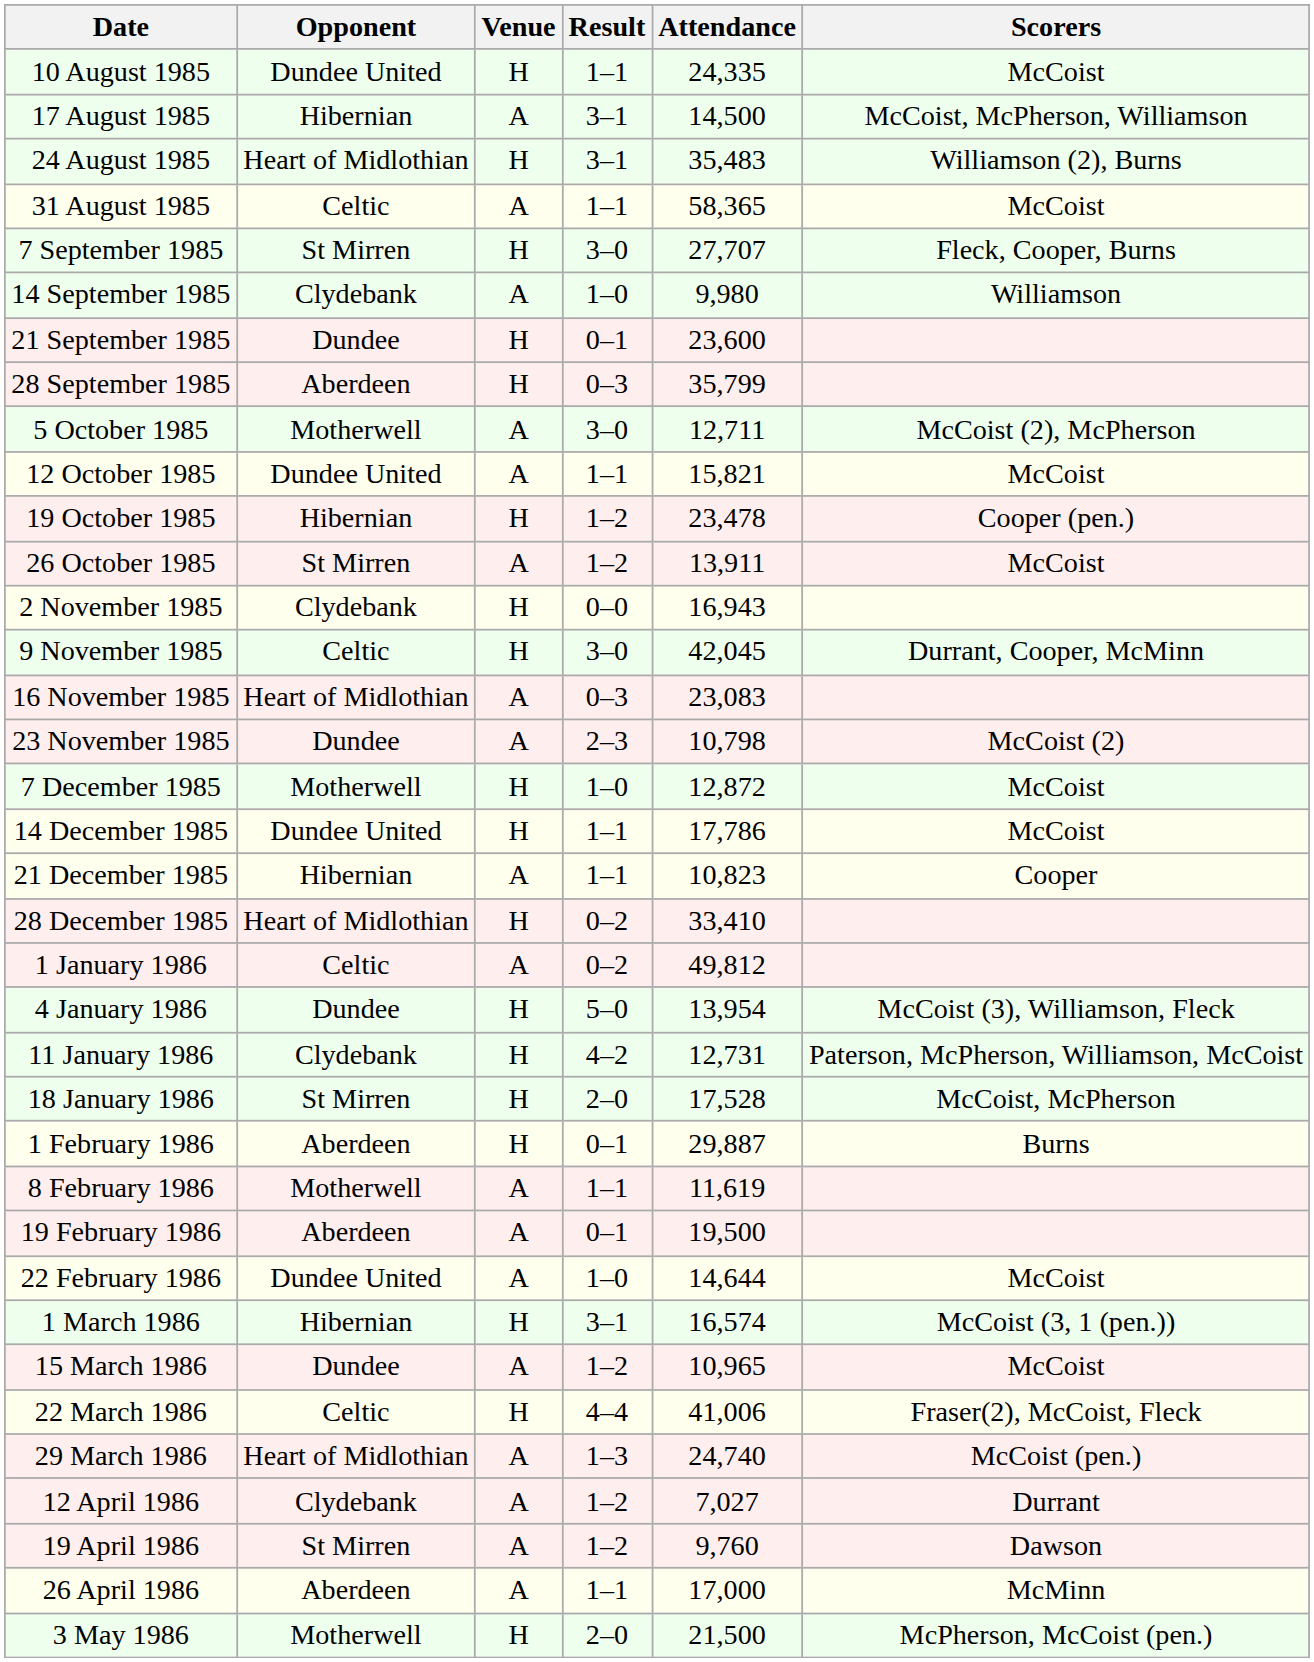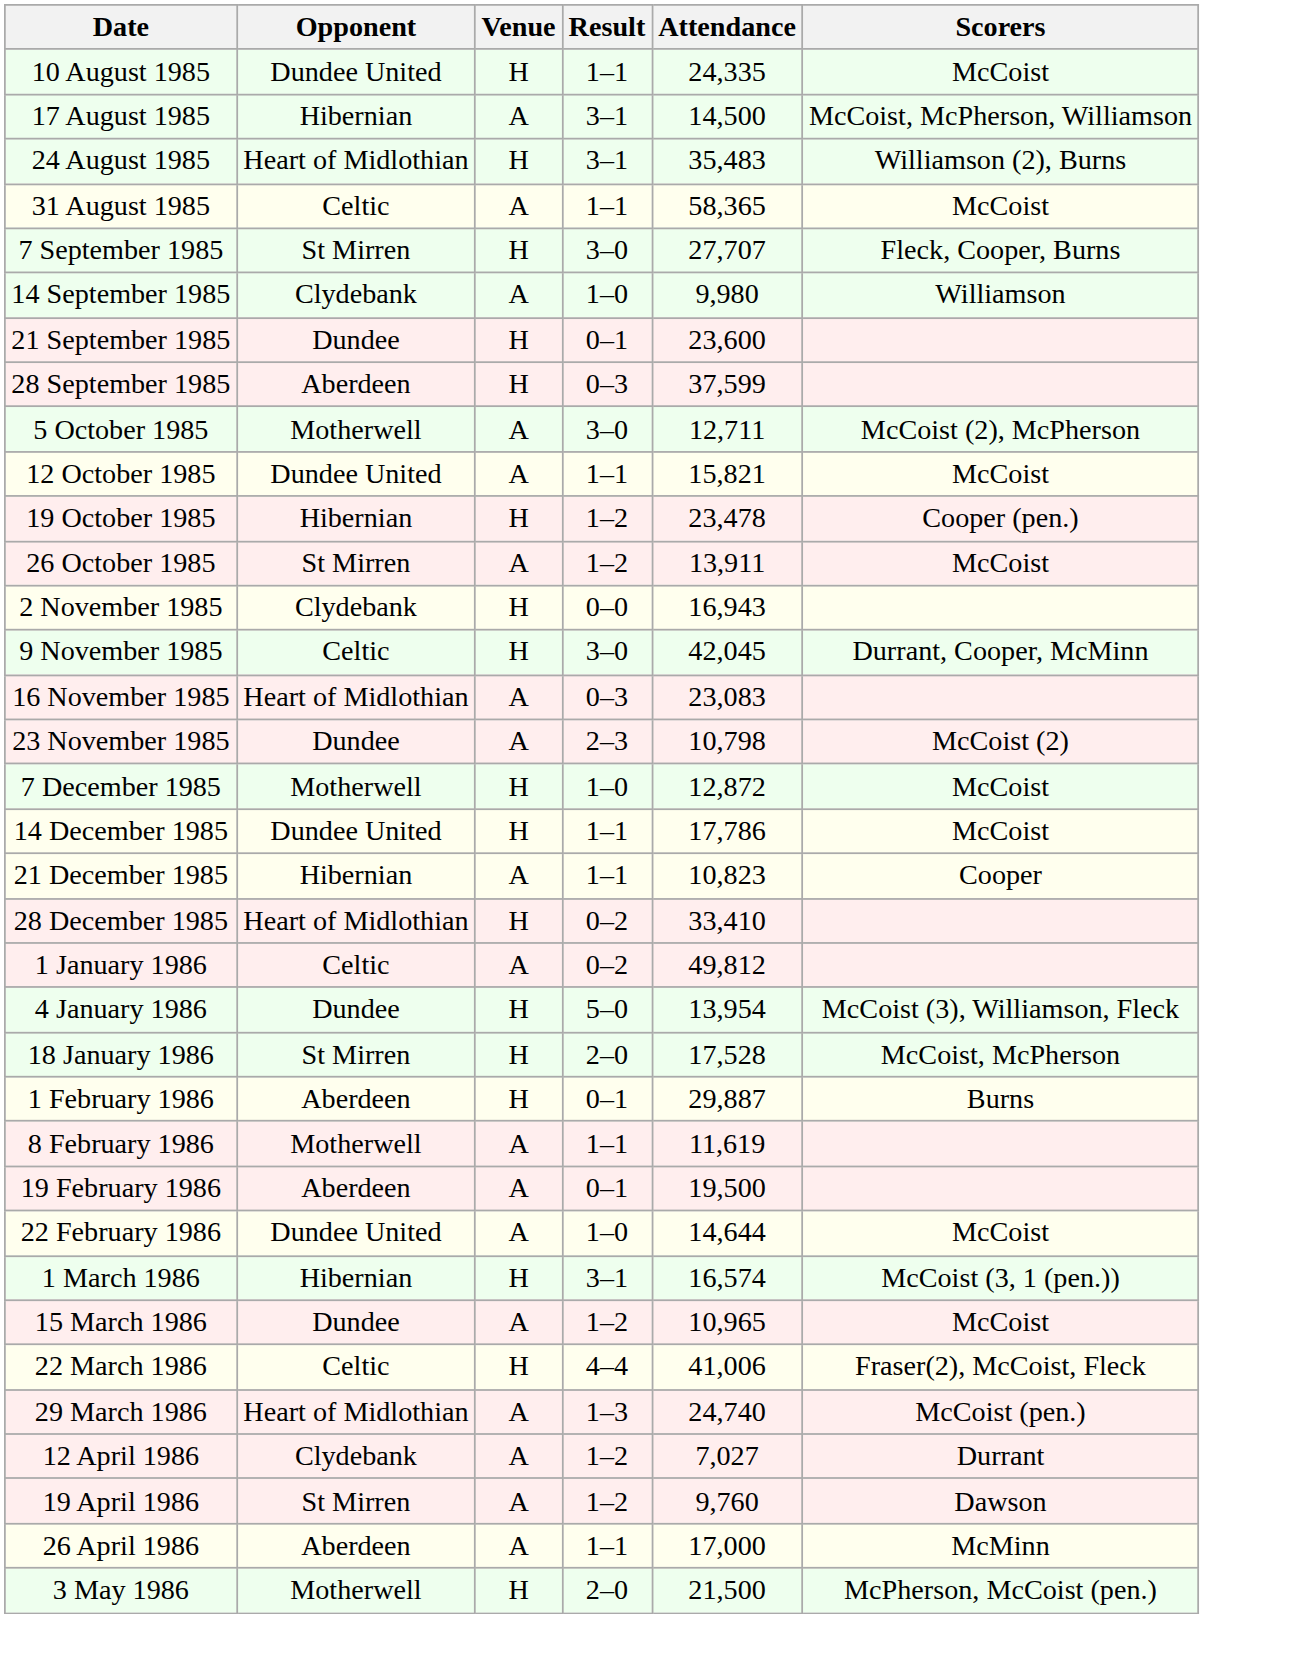(727, 384) 35,799 -> (727, 384) 37,599
- row: (121, 1054)
